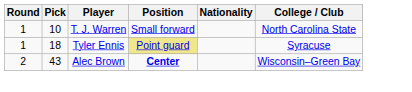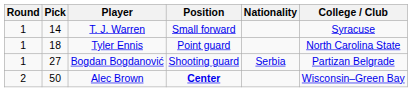(55, 29) 10 -> (55, 29) 14
(309, 29) North Carolina State -> (353, 29) Syracuse
(163, 45) khaki background -> (204, 45) no background
(309, 45) Syracuse -> (353, 45) North Carolina State
+ row: (117, 62)
(55, 62) 43 -> (55, 78) 50
